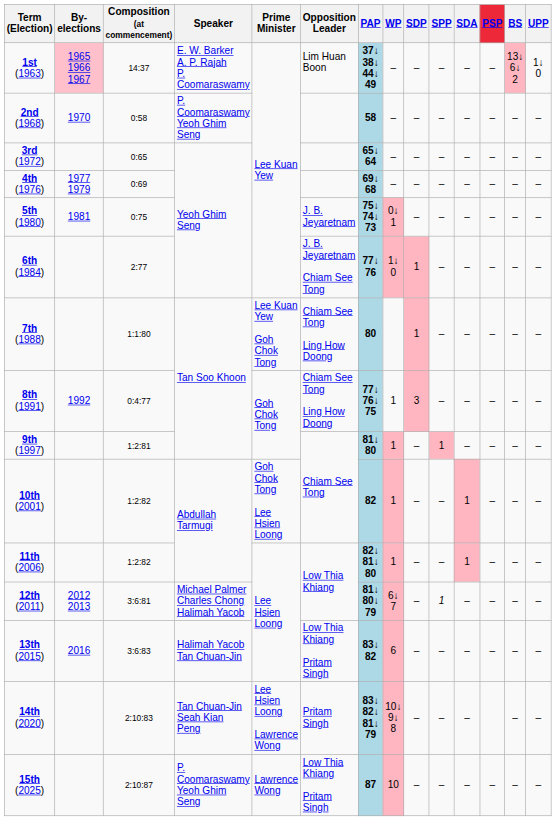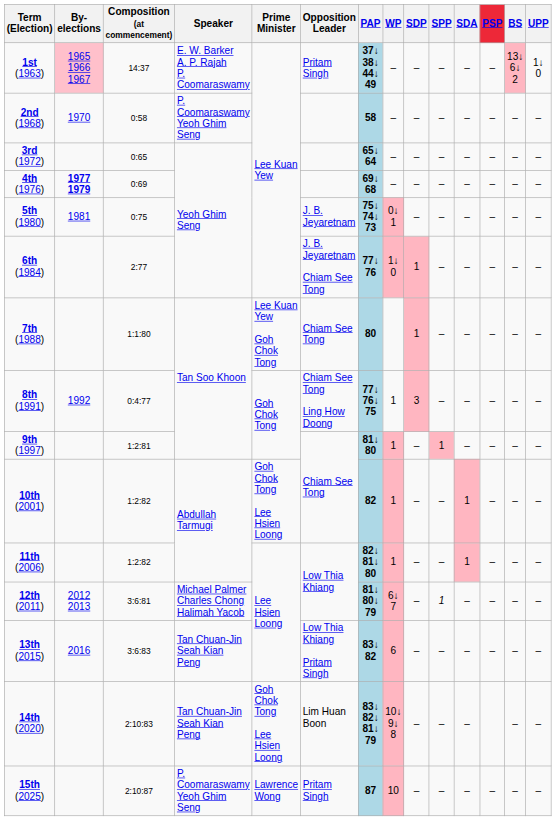(324, 62) Lim Huan Boon -> (317, 68) Pritam Singh
(79, 184) normal -> (79, 184) bold
(328, 334) Chiam See Tong Ling How Doong -> (328, 334) Chiam See Tong
(211, 651) Halimah Yacob Tan Chuan-Jin -> (209, 651) Tan Chuan-Jin Seah Kian Peng
(276, 718) Lee Hsien Loong Lawrence Wong -> (268, 723) Goh Chok Tong Lee Hsien Loong
(317, 718) Pritam Singh -> (324, 718) Lim Huan Boon
(323, 785) Low Thia Khiang Pritam Singh -> (317, 790) Pritam Singh
